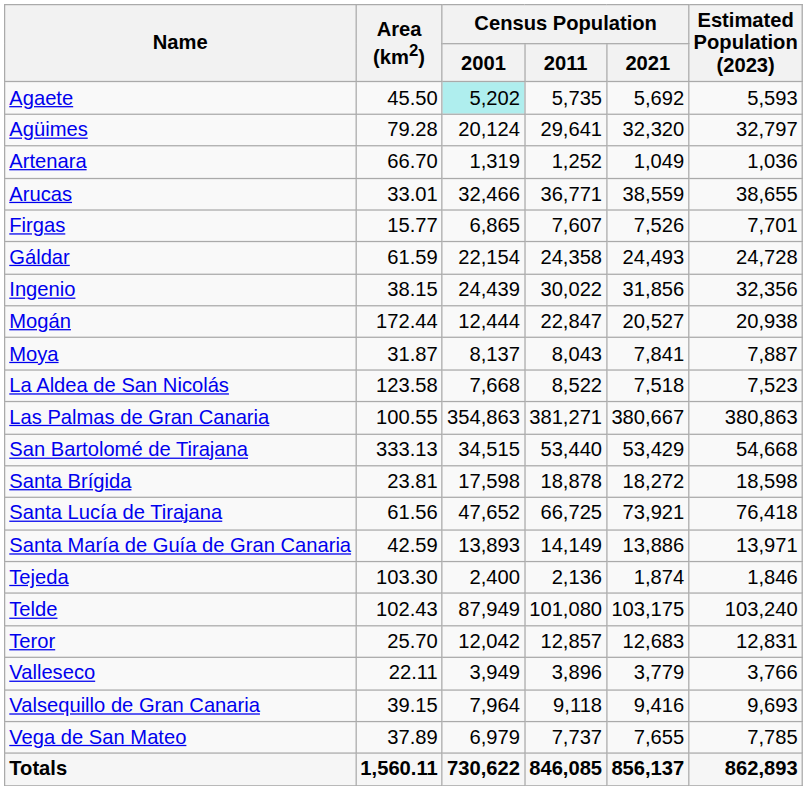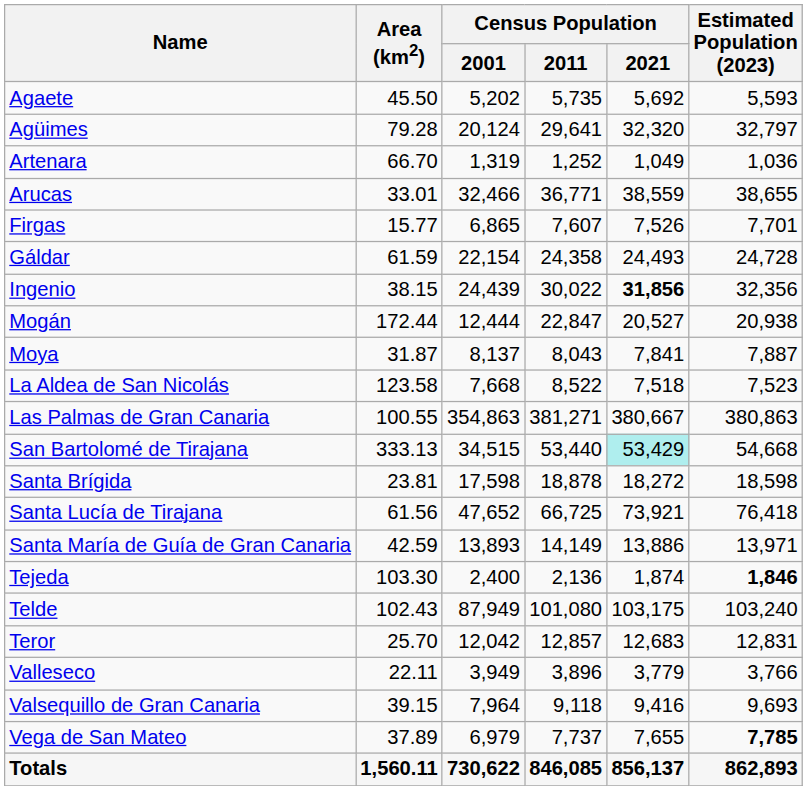(495, 97) paleturquoise background -> (495, 97) no background
(653, 289) normal -> (653, 289) bold
(653, 449) no background -> (653, 449) paleturquoise background
(772, 577) normal -> (772, 577) bold
(772, 737) normal -> (772, 737) bold
